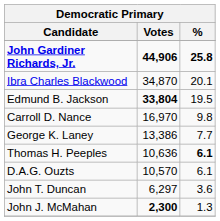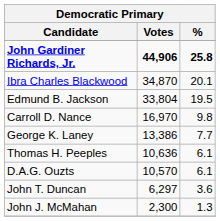(160, 99) bold -> (160, 99) normal
(205, 153) bold -> (205, 153) normal
(163, 207) bold -> (163, 207) normal
